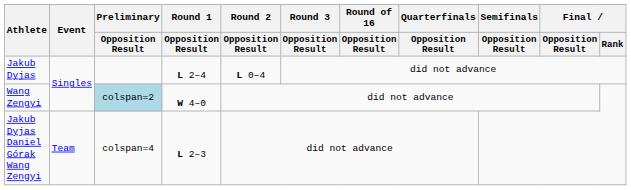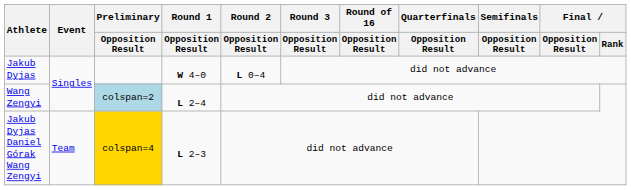(192, 75) L 2–4 -> (192, 75) W 4–0
(192, 103) W 4–0 -> (192, 103) L 2–4
(128, 148) no background -> (128, 148) gold background
